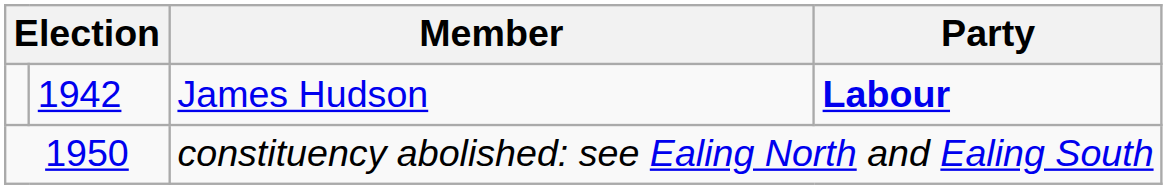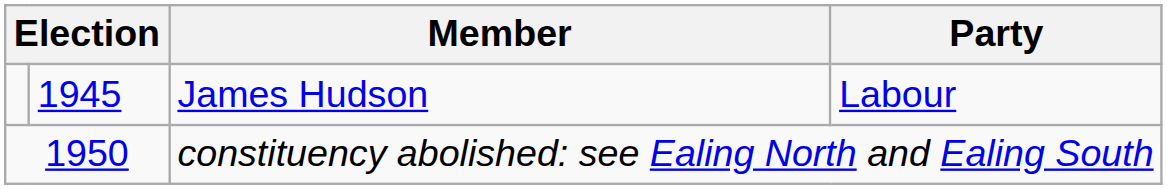(80, 93) 1942 -> (80, 93) 1945
(886, 93) bold -> (898, 93) normal
